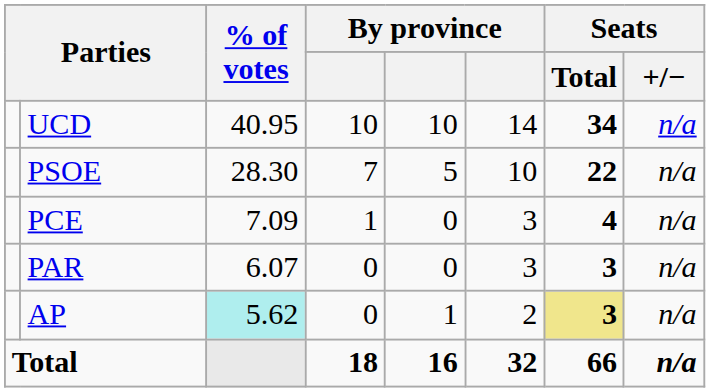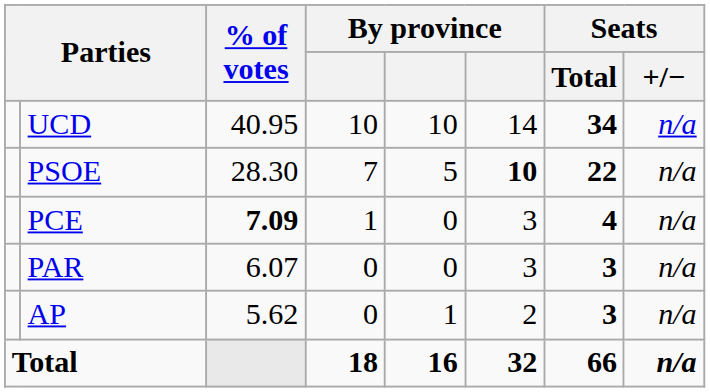(522, 171) normal -> (522, 171) bold
(272, 219) normal -> (272, 219) bold
(272, 314) paleturquoise background -> (272, 314) no background
(609, 314) khaki background -> (609, 314) no background
